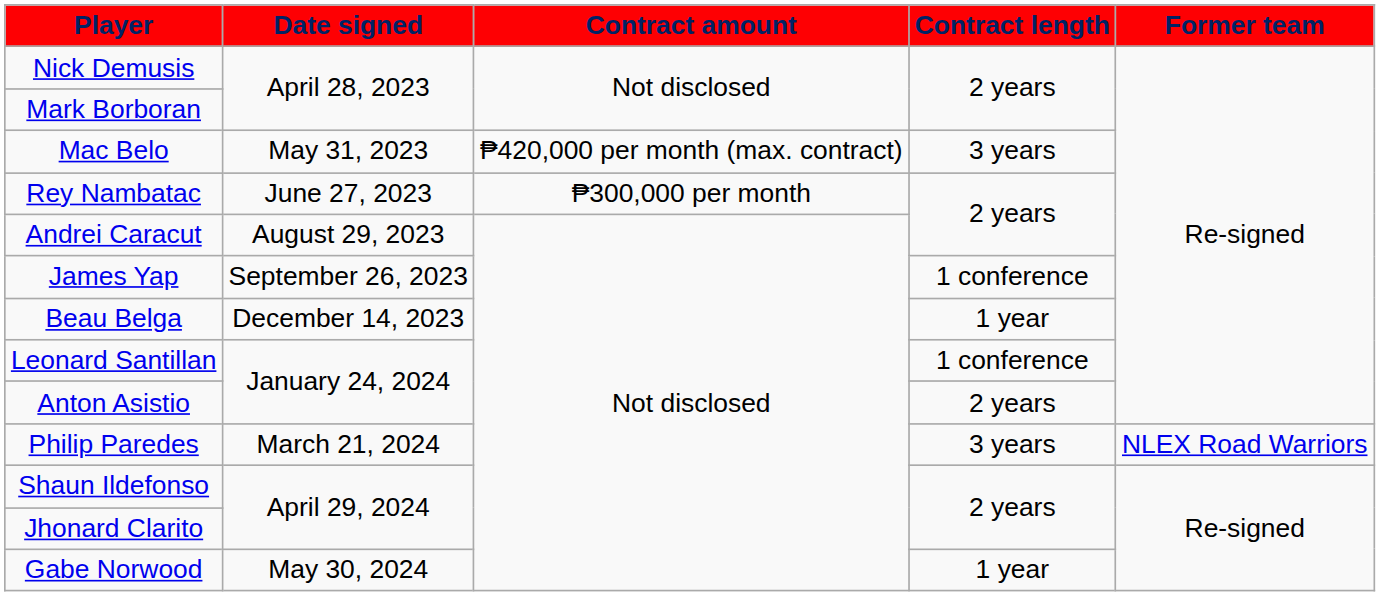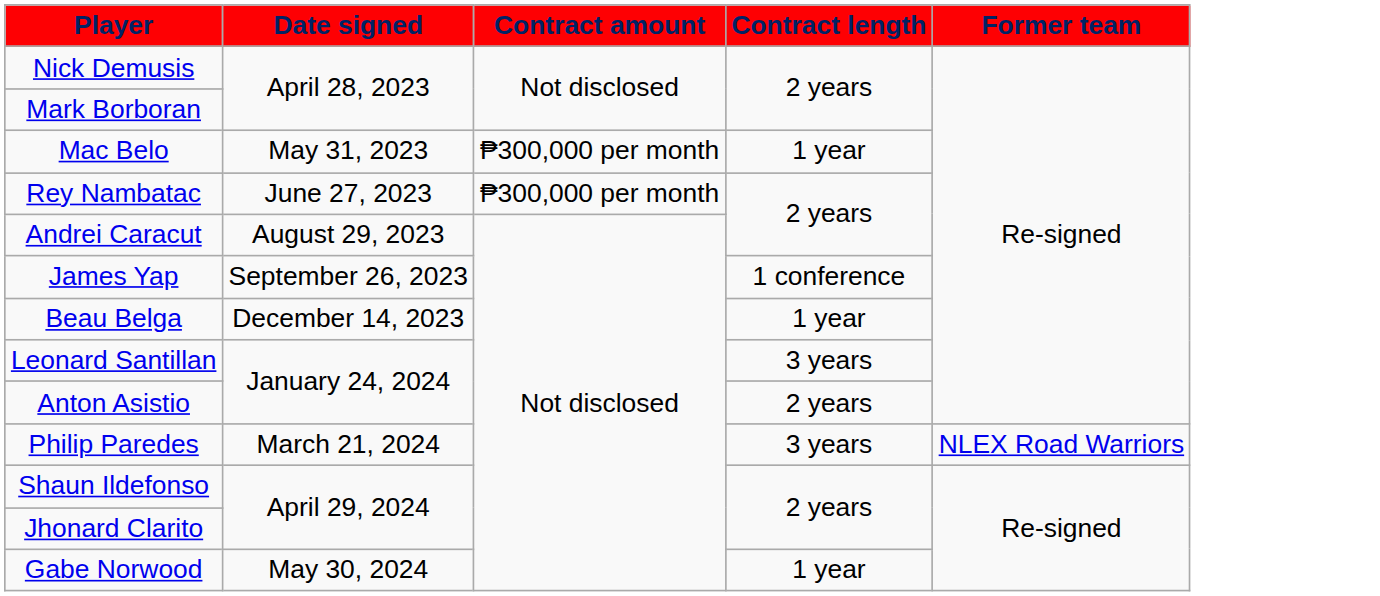(691, 151) ₱420,000 per month (max. contract) -> (600, 151) ₱300,000 per month
(1012, 151) 3 years -> (829, 151) 1 year
(1012, 360) 1 conference -> (829, 360) 3 years
